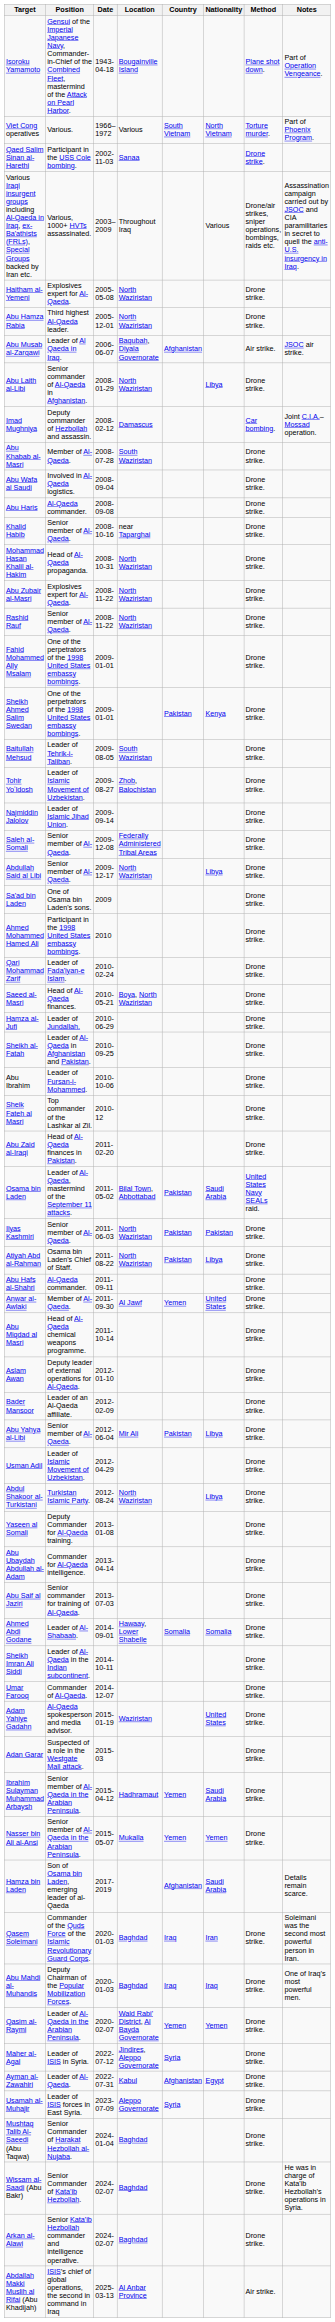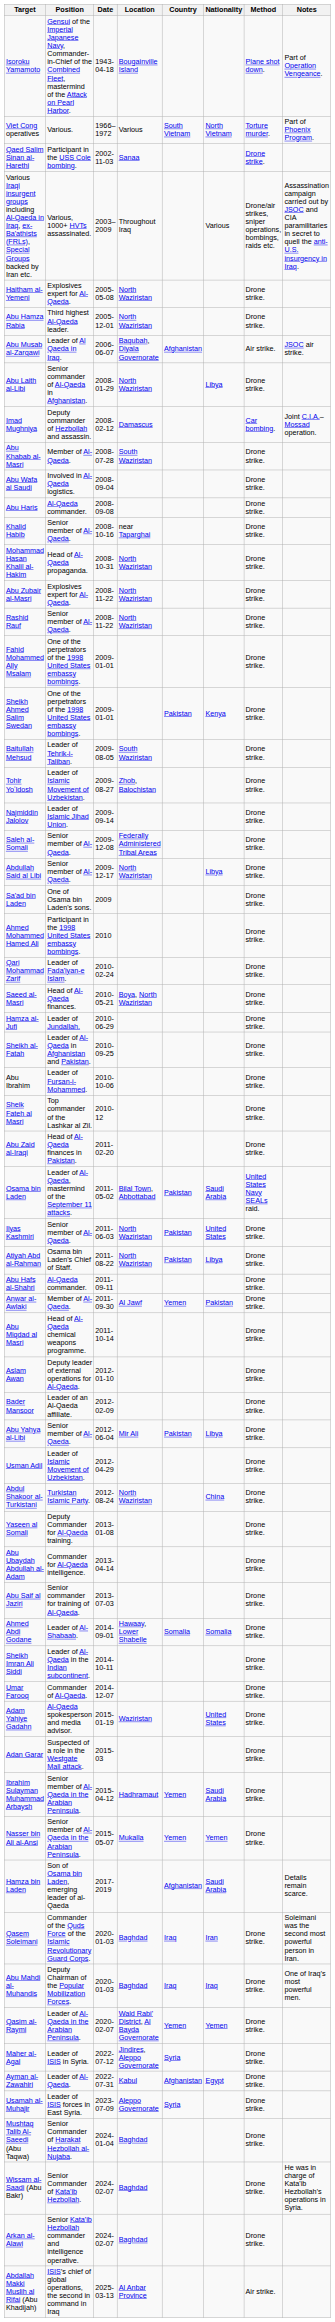(219, 1232) Pakistan -> (216, 1232) United States
(216, 1303) United States -> (219, 1303) Pakistan
(214, 1497) Libya -> (215, 1497) China
